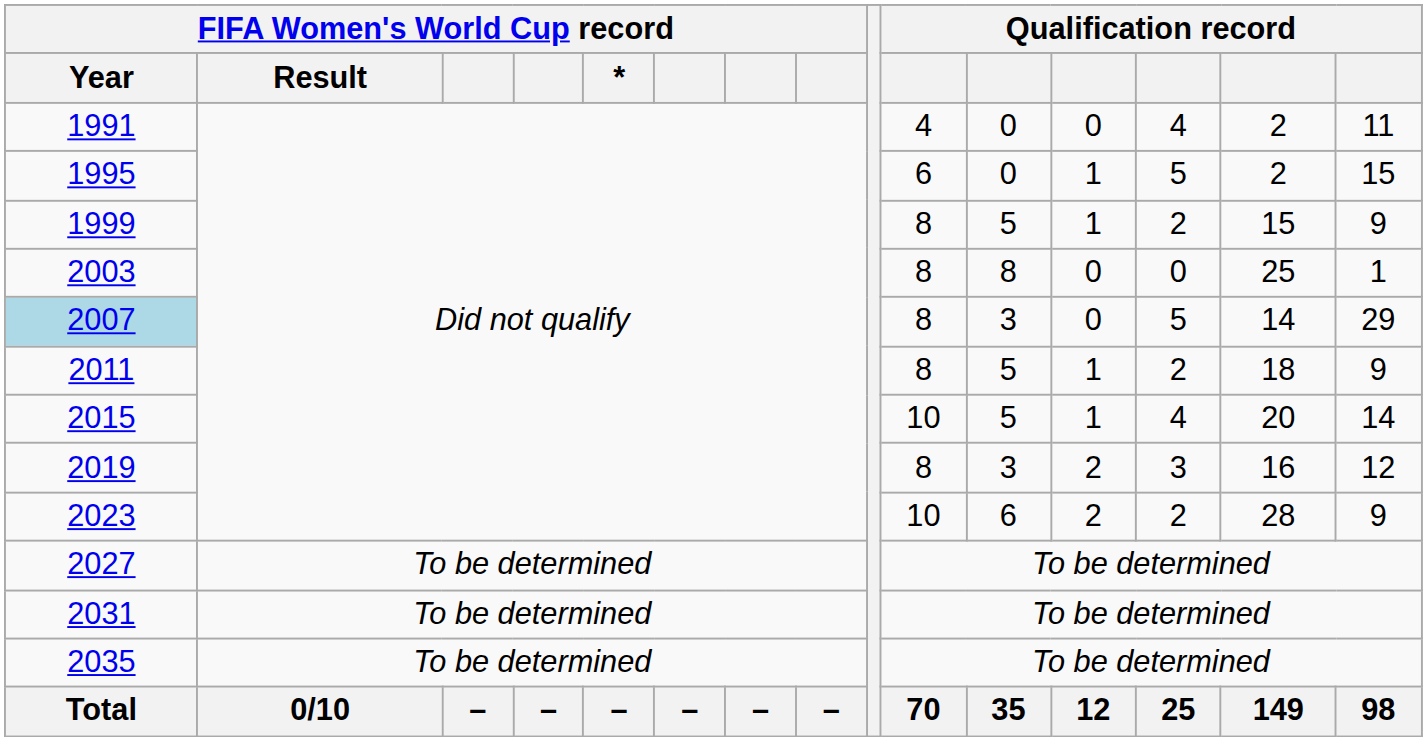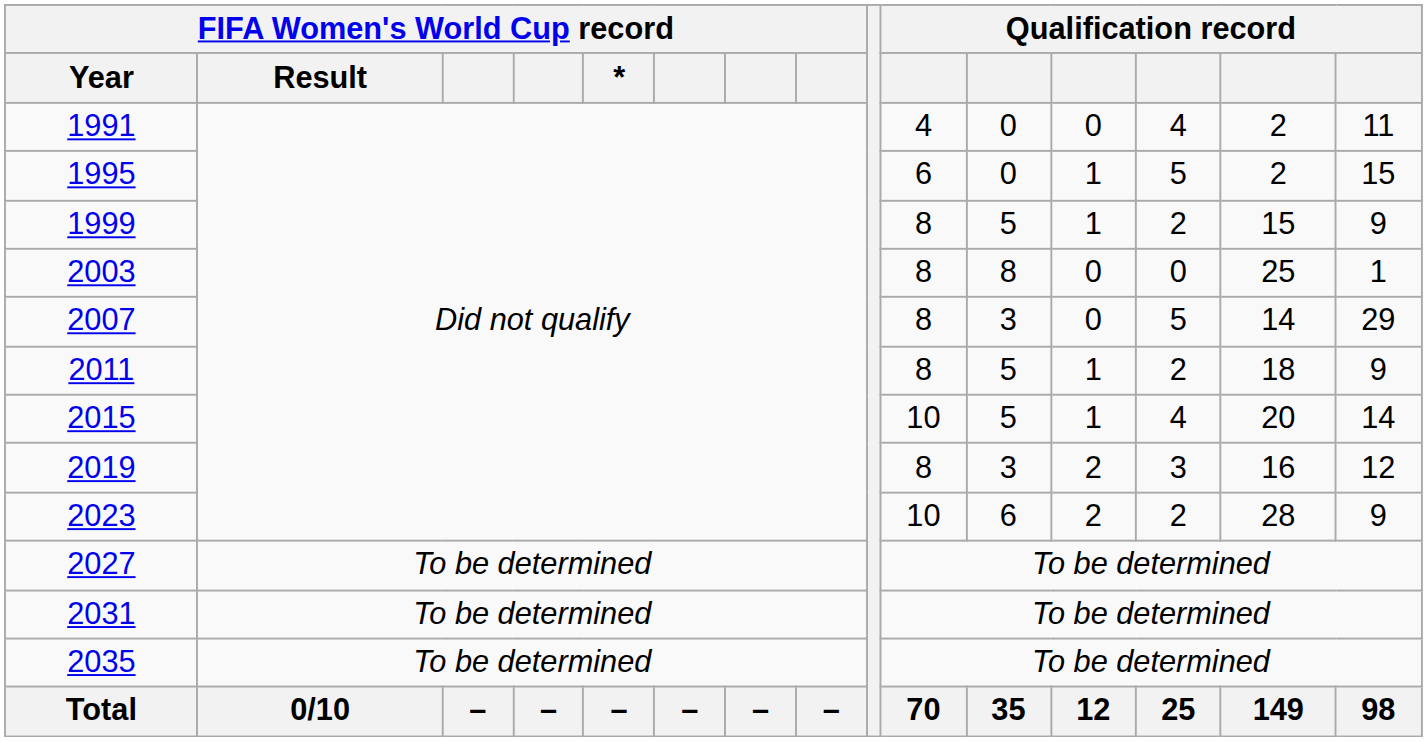(101, 321) lightblue background -> (101, 321) no background
